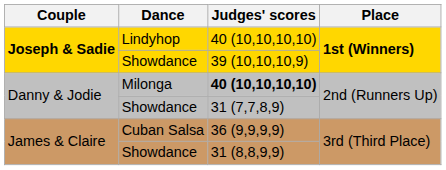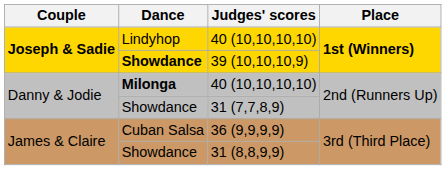(159, 61) normal -> (162, 61) bold
(147, 84) normal -> (149, 84) bold
(264, 84) bold -> (264, 84) normal
